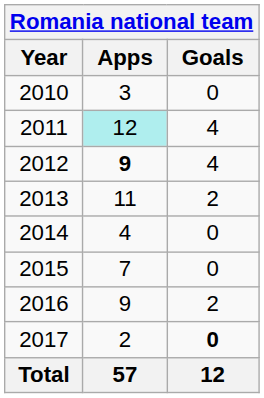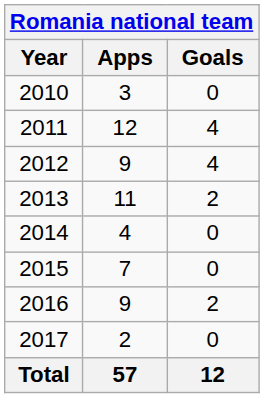(125, 127) paleturquoise background -> (125, 127) no background
(125, 163) bold -> (125, 163) normal
(213, 339) bold -> (213, 339) normal
